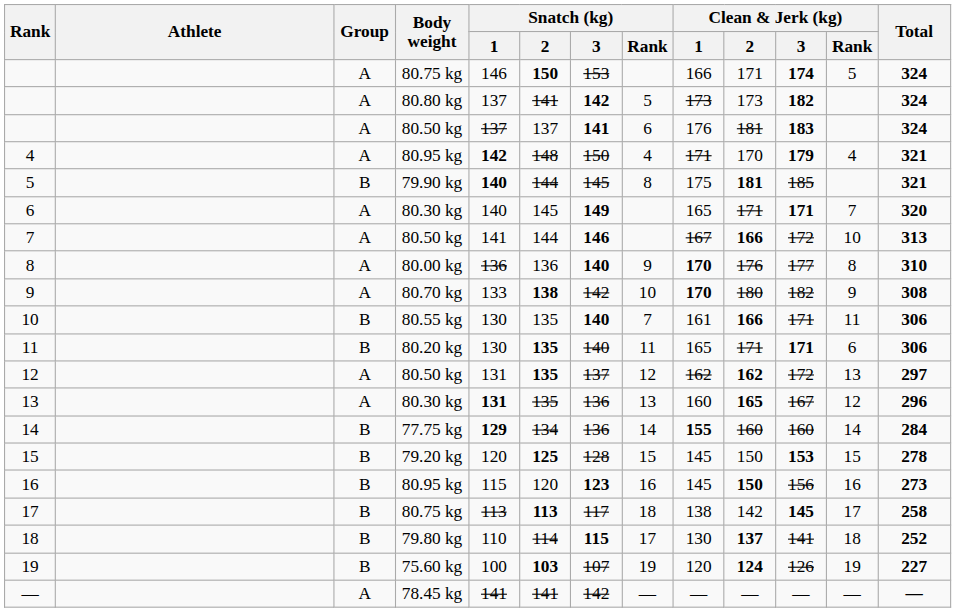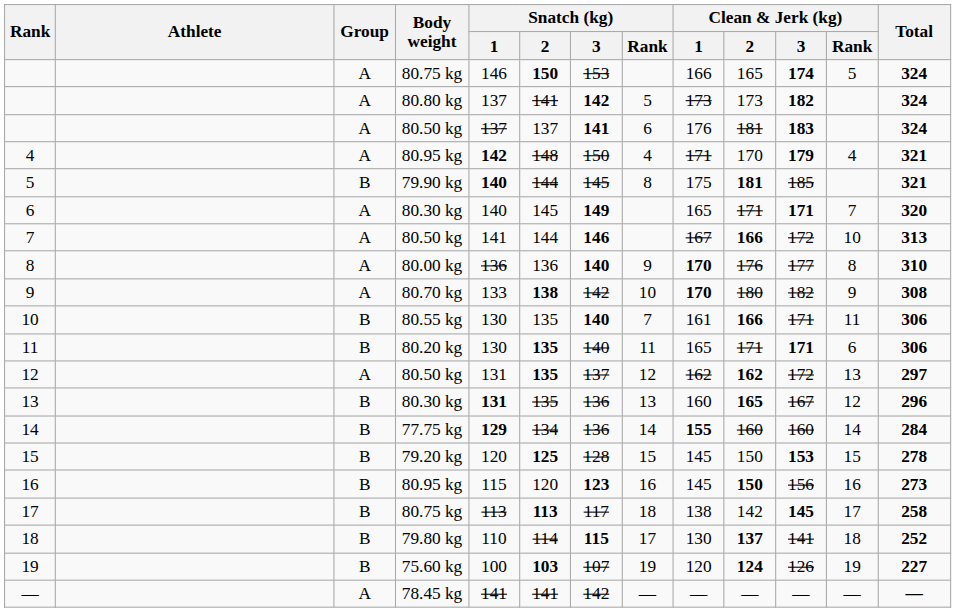(750, 73) 171 -> (750, 73) 165
(365, 401) A -> (365, 401) B
